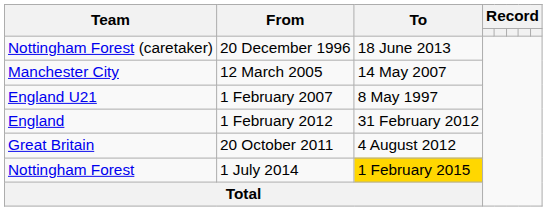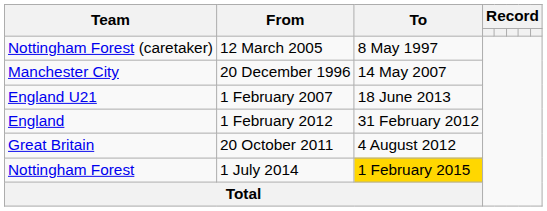(285, 48) 20 December 1996 -> (271, 48) 12 March 2005
(404, 48) 18 June 2013 -> (398, 48) 8 May 1997
(271, 72) 12 March 2005 -> (285, 72) 20 December 1996
(398, 96) 8 May 1997 -> (404, 96) 18 June 2013
